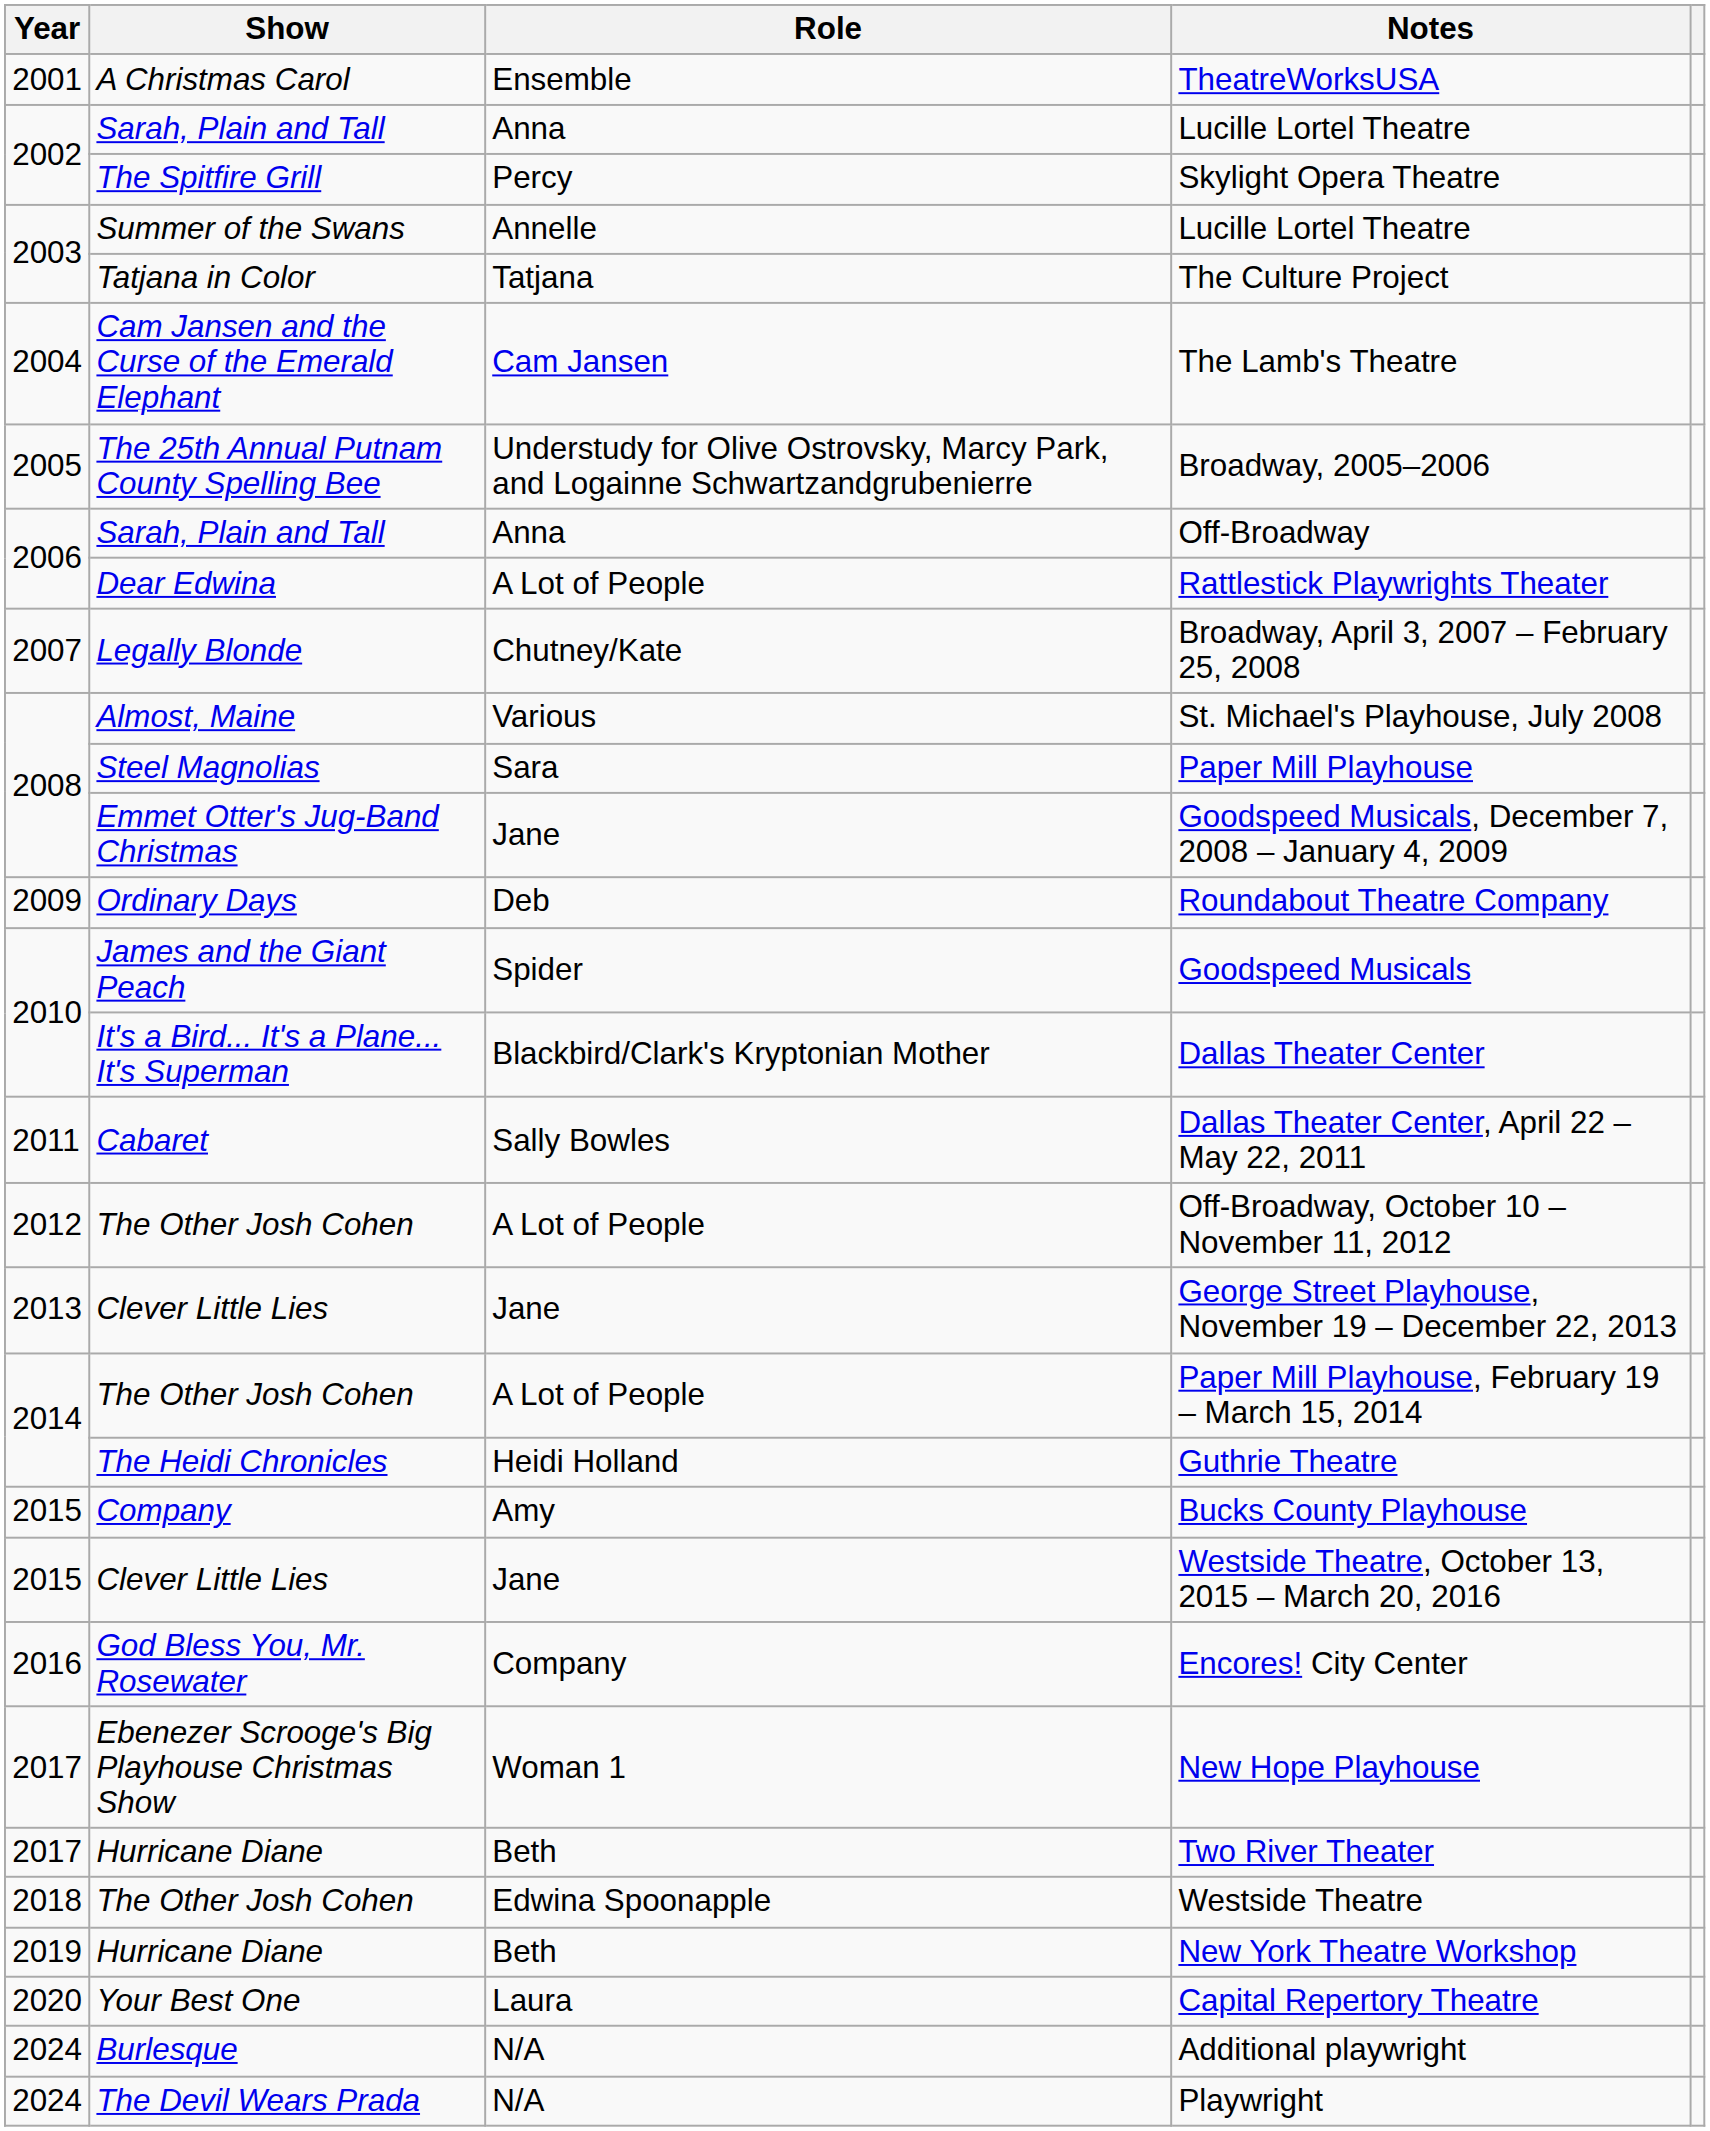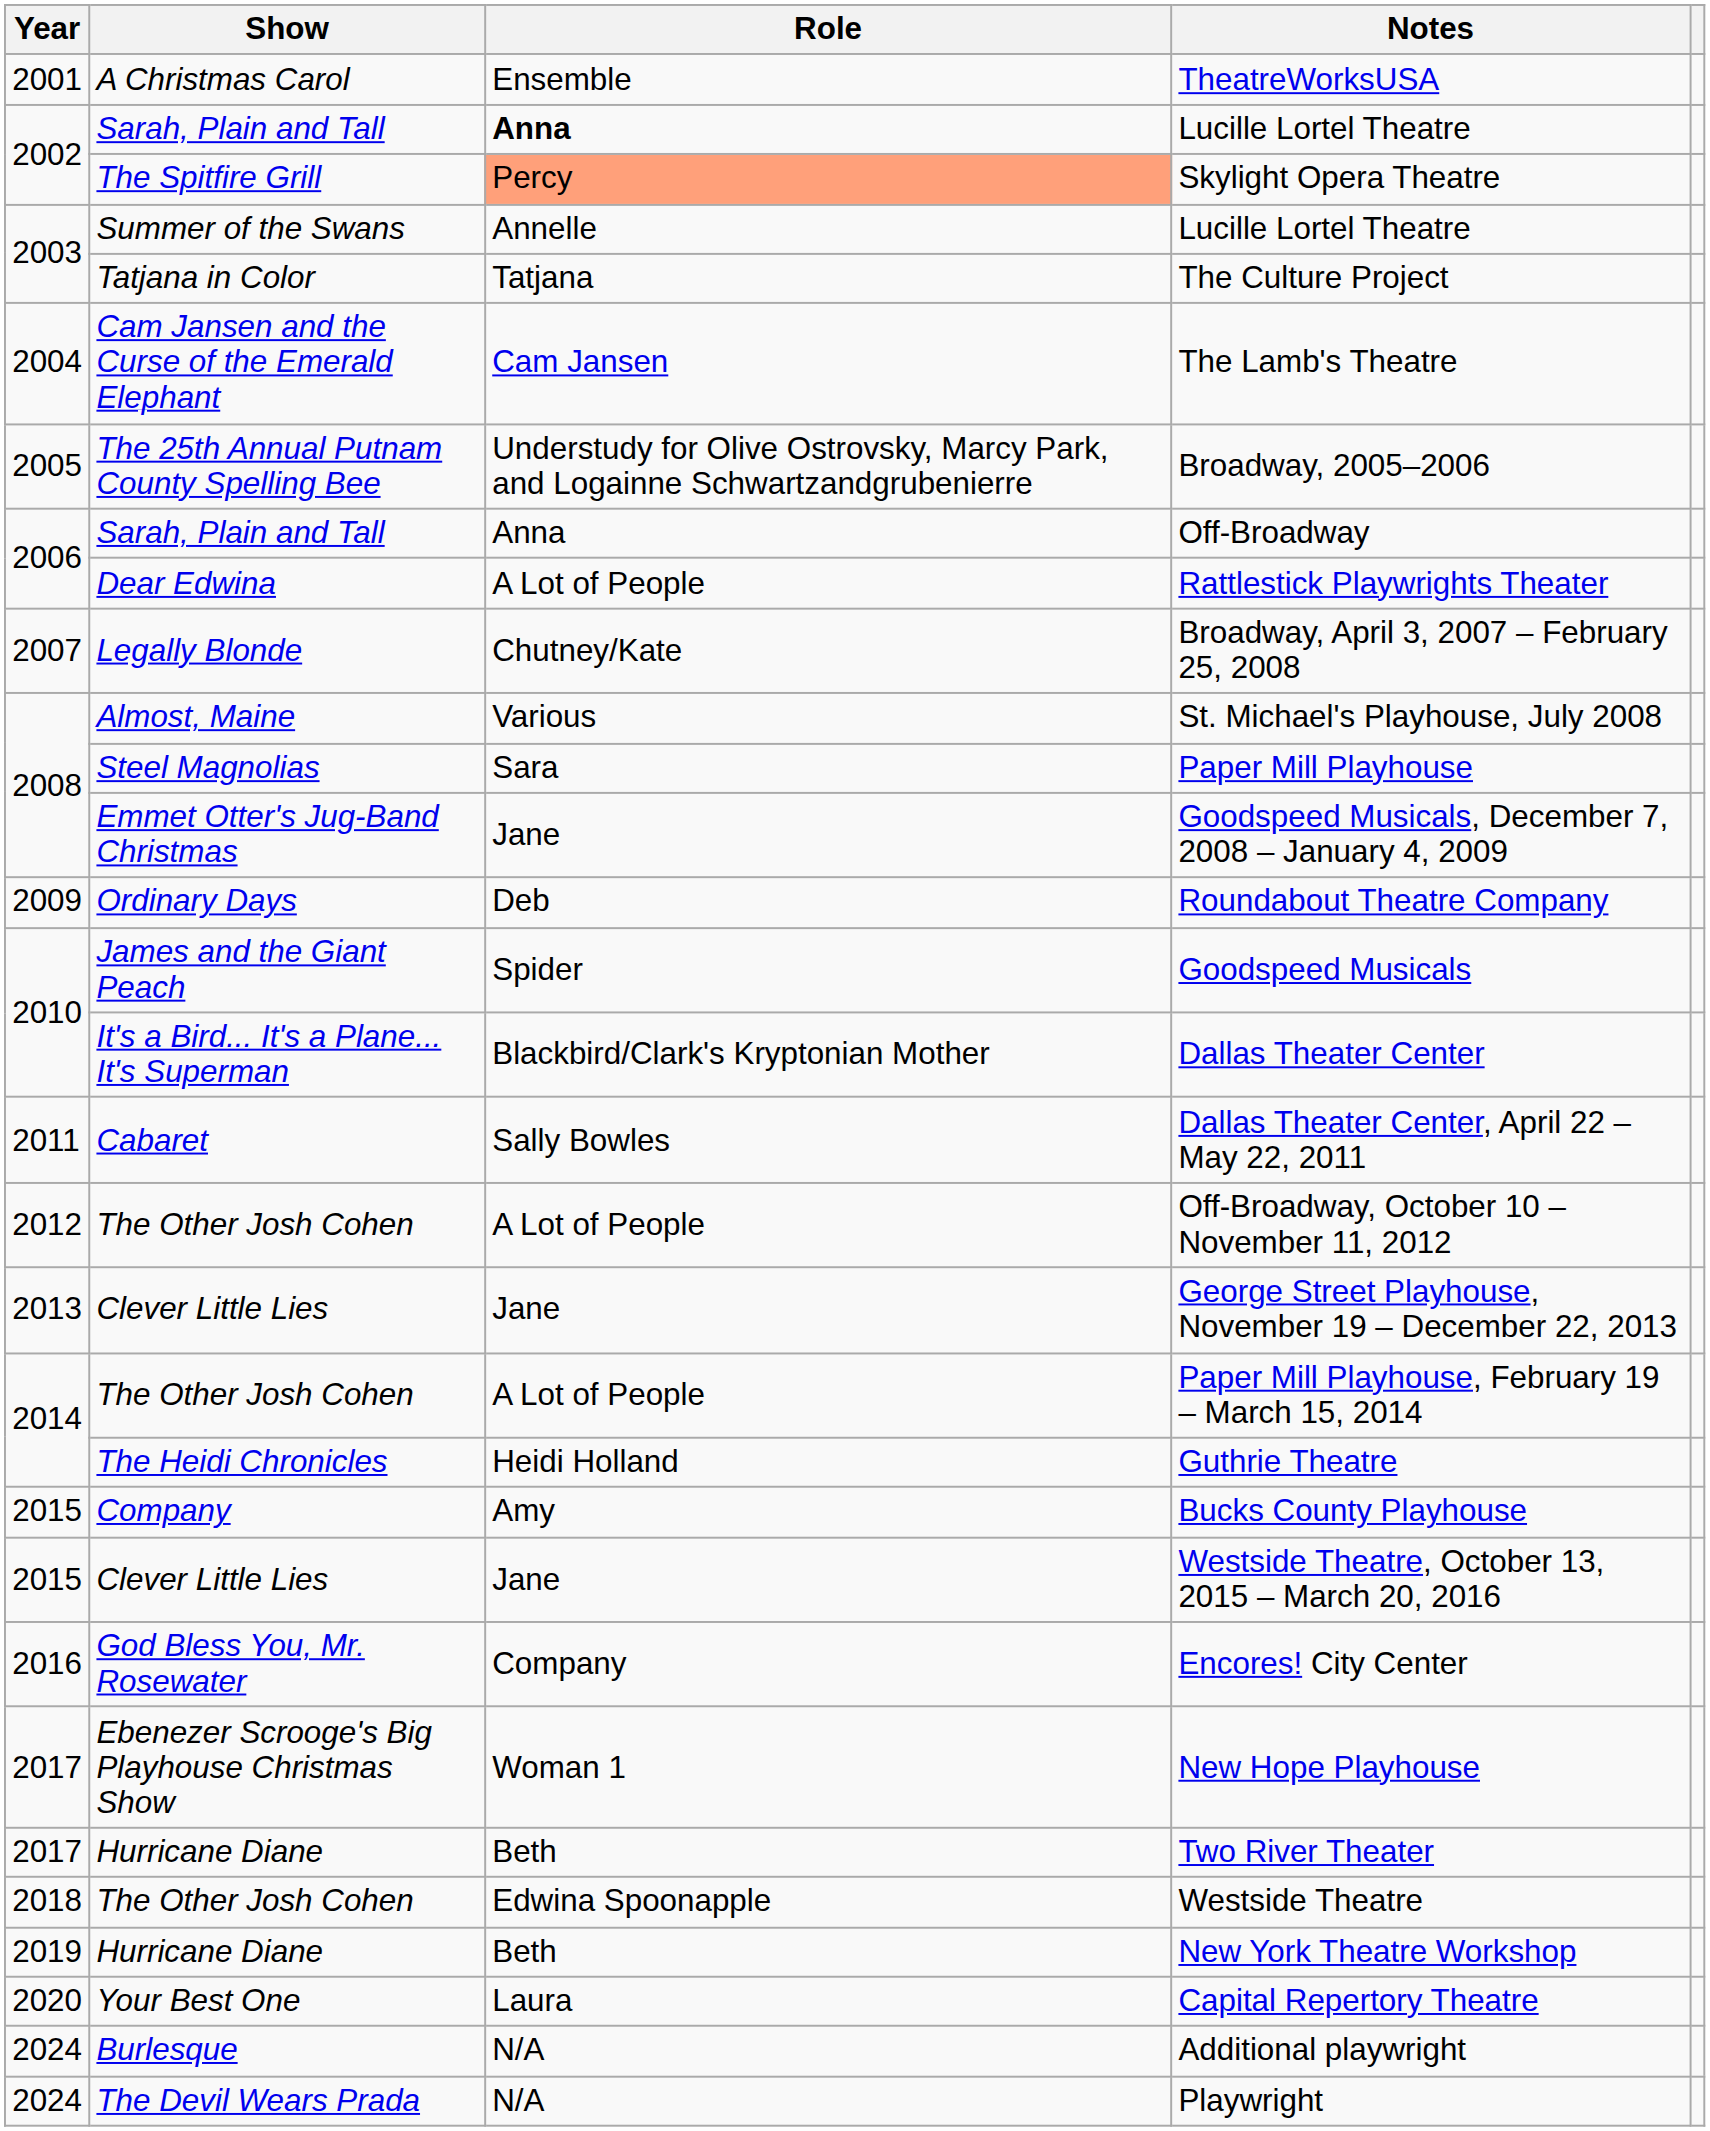(529, 128) normal -> (531, 128) bold
(532, 178) no background -> (532, 178) lightsalmon background
